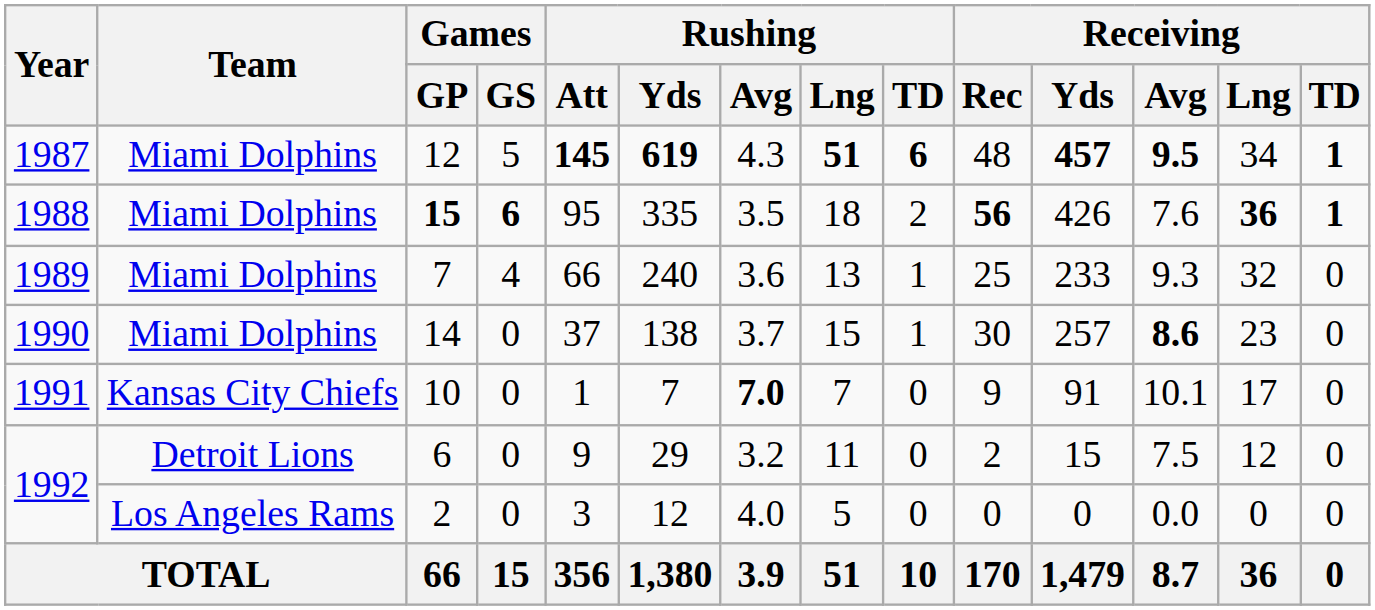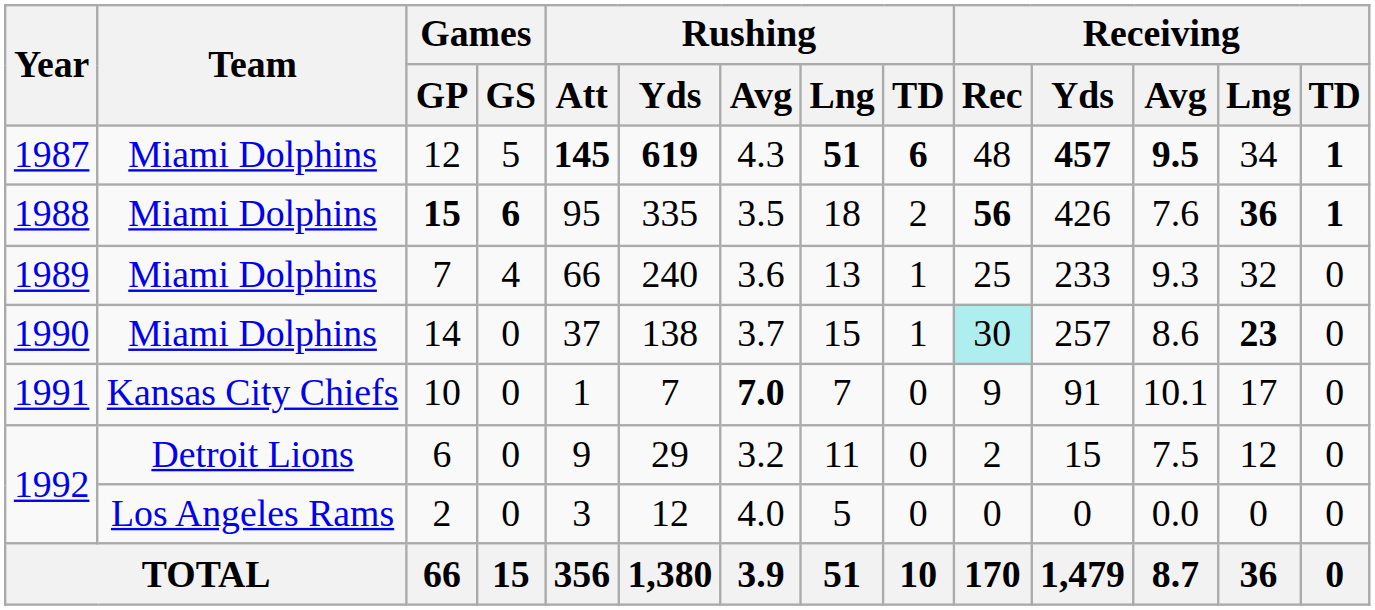(992, 333) no background -> (992, 333) paleturquoise background
(1175, 333) bold -> (1175, 333) normal
(1258, 333) normal -> (1258, 333) bold
